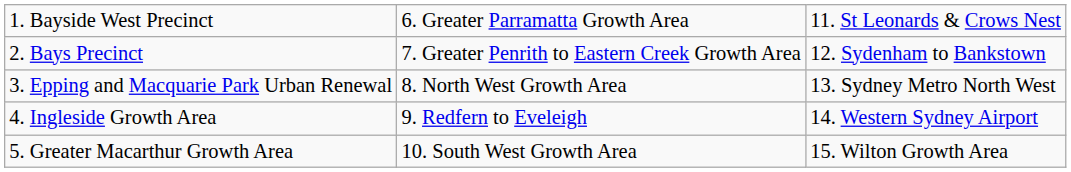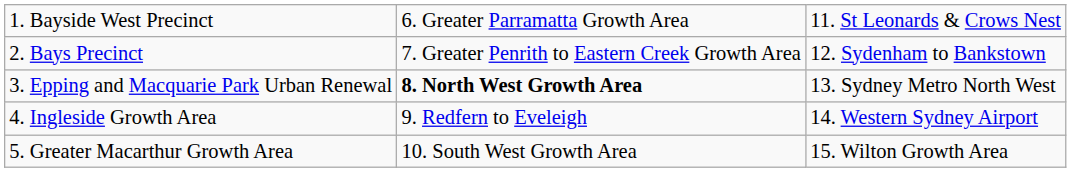(514, 85) normal -> (522, 85) bold
